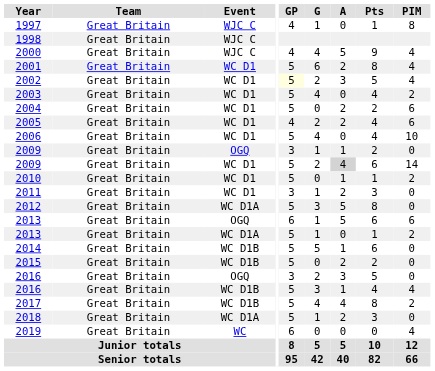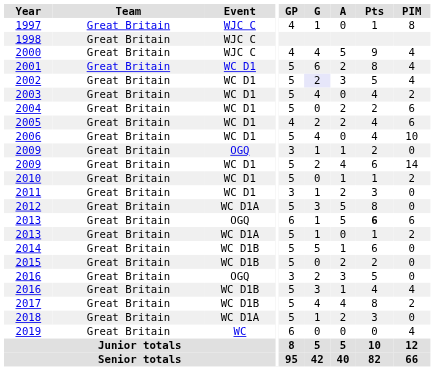(291, 81) lightyellow background -> (291, 81) no background
(317, 81) no background -> (317, 81) lavender background
(343, 164) lightgrey background -> (343, 164) no background
(375, 220) normal -> (375, 220) bold
